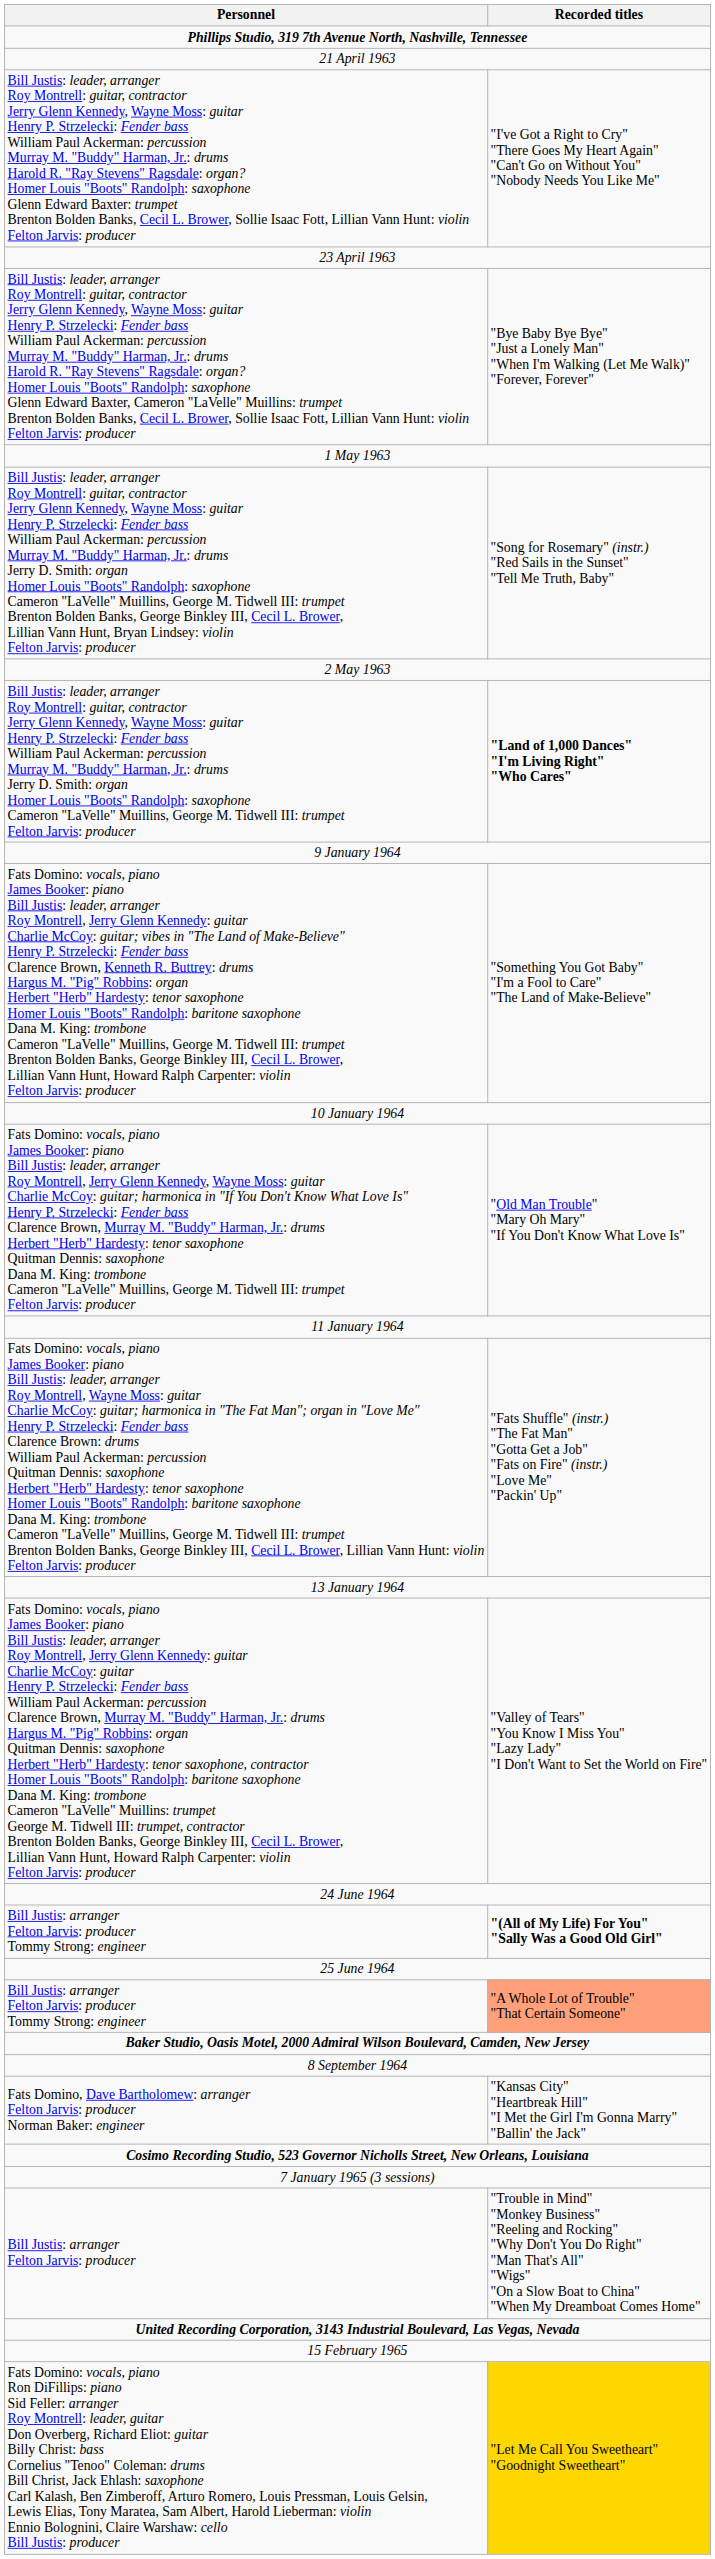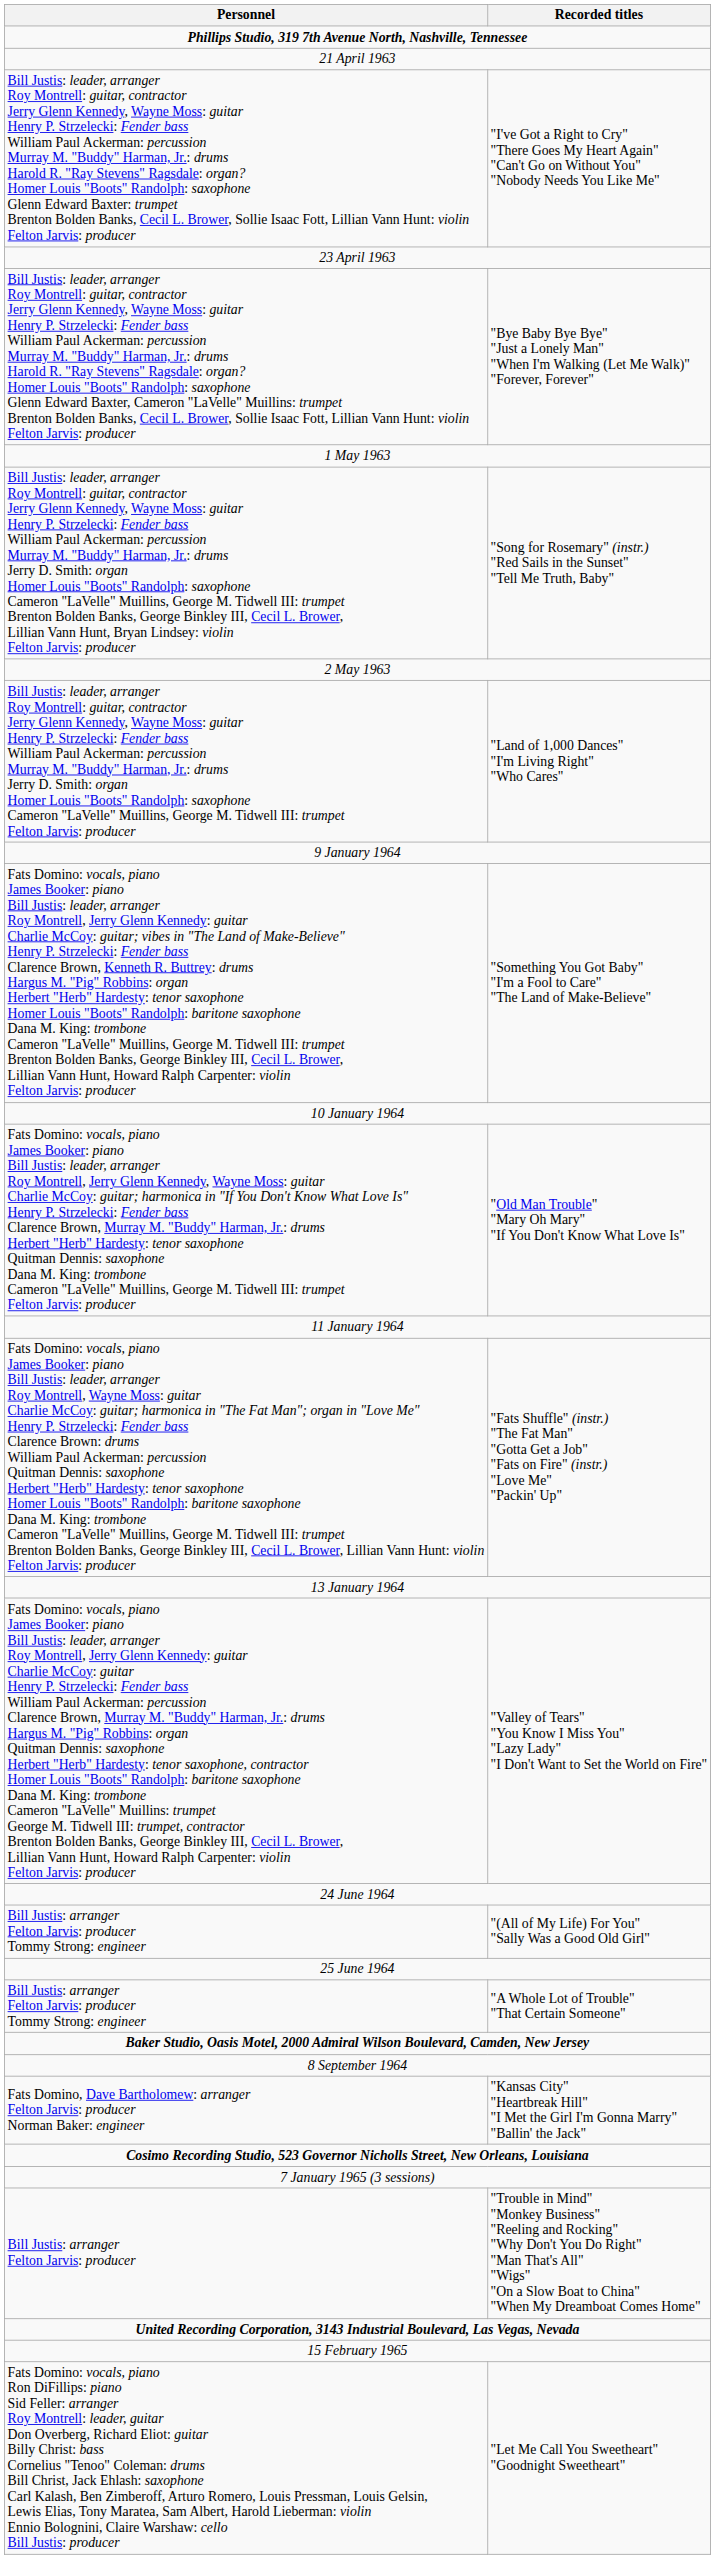(561, 761) bold -> (557, 761) normal
(577, 1931) bold -> (570, 1931) normal
(563, 2006) lightsalmon background -> (563, 2006) no background
(574, 2458) gold background -> (574, 2458) no background
